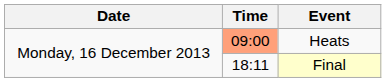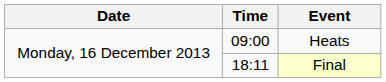(250, 41) lightsalmon background -> (250, 41) no background
